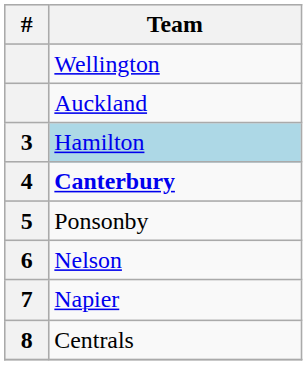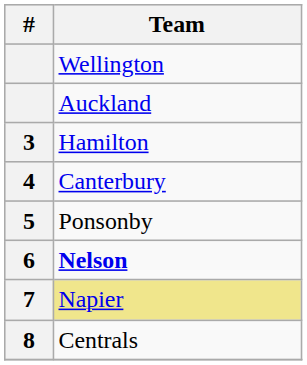(99, 142) lightblue background -> (104, 142) no background
(115, 181) bold -> (112, 181) normal
(88, 260) normal -> (93, 260) bold
(87, 299) no background -> (91, 299) khaki background
